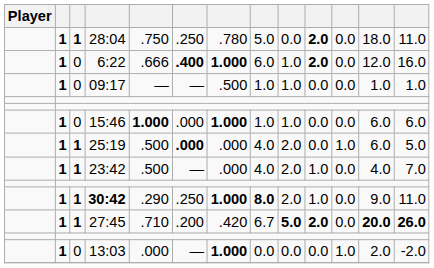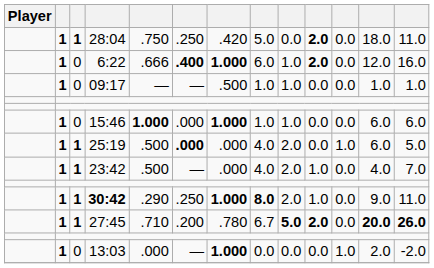(233, 39) .780 -> (233, 39) .420
(233, 221) .420 -> (233, 221) .780
